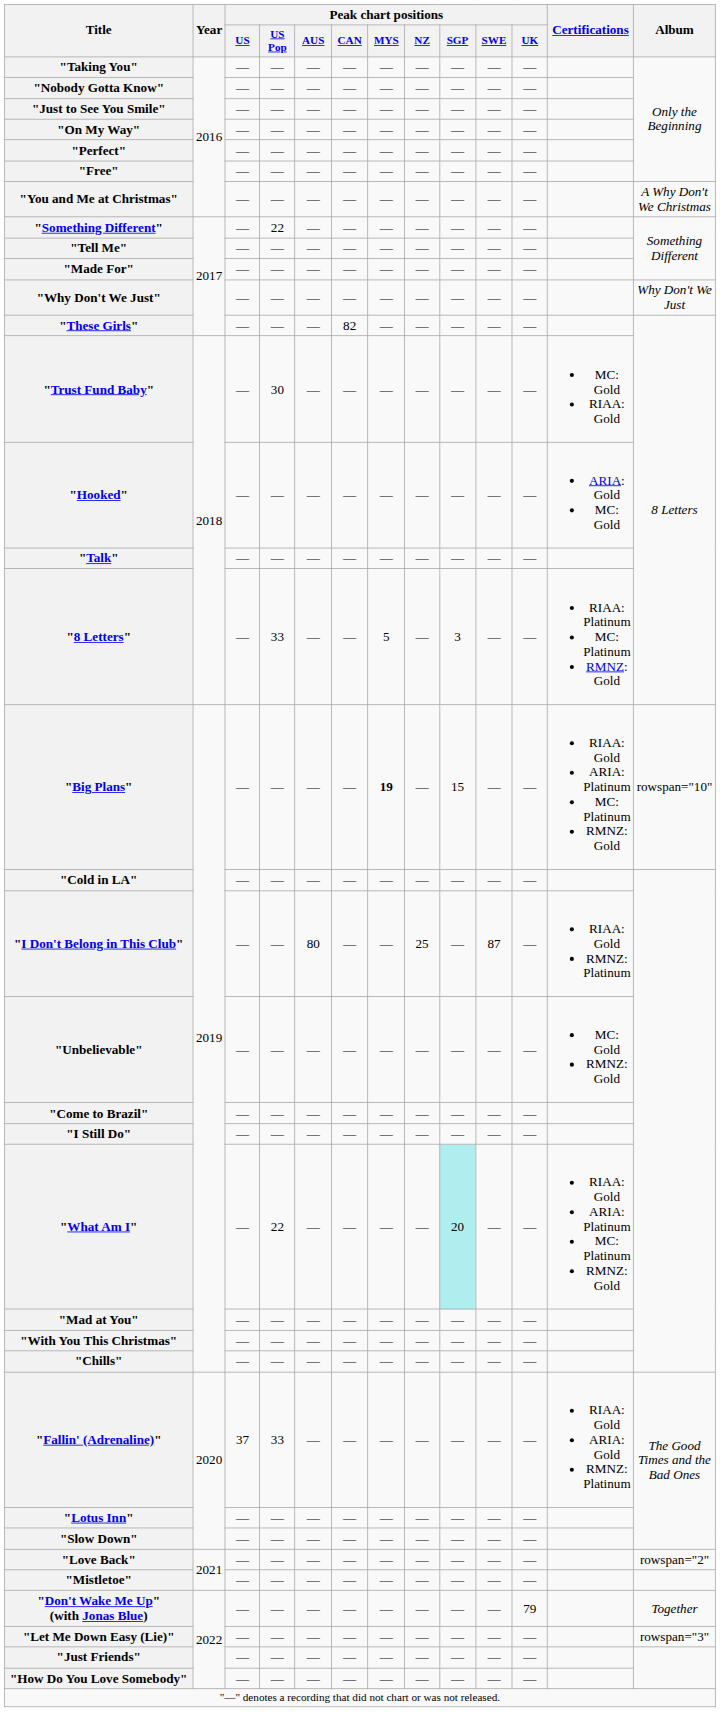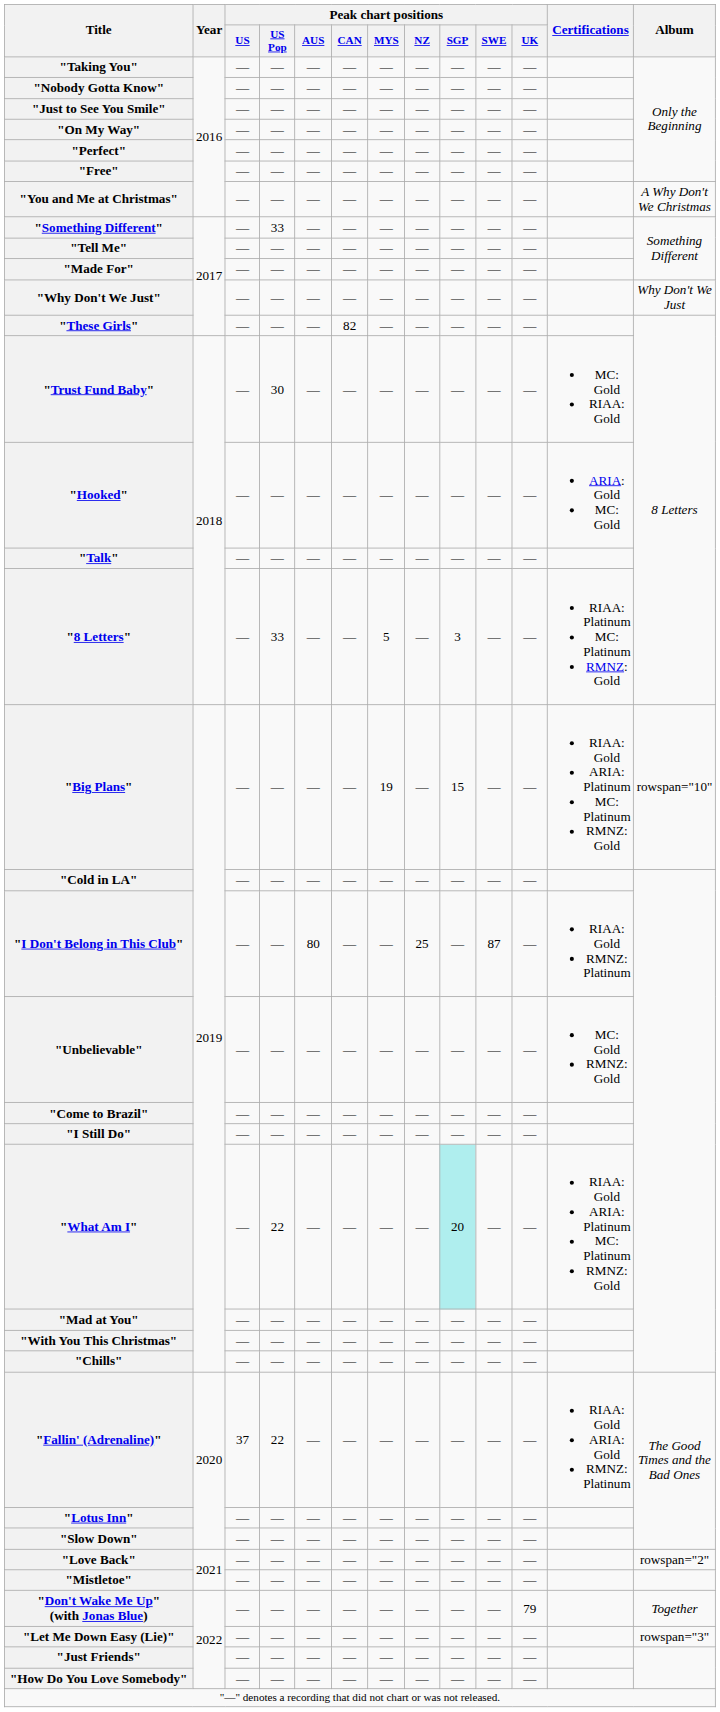(277, 227) 22 -> (277, 227) 33
(386, 787) bold -> (386, 787) normal
(277, 1439) 33 -> (277, 1439) 22
